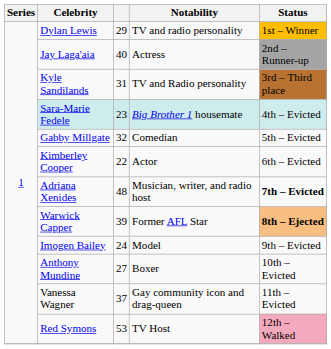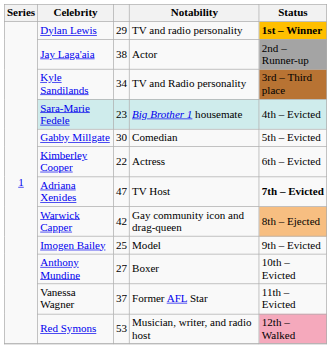(290, 30) normal -> (292, 30) bold
(121, 54) 40 -> (121, 54) 38
(149, 54) Actress -> (145, 54) Actor
(121, 84) 31 -> (121, 84) 34
(121, 138) 32 -> (121, 138) 30
(145, 161) Actor -> (149, 161) Actress
(121, 191) 48 -> (121, 191) 47
(192, 191) Musician, writer, and radio host -> (151, 191) TV Host
(121, 221) 39 -> (121, 221) 42
(170, 221) Former AFL Star -> (188, 221) Gay community icon and drag-queen
(293, 221) bold -> (291, 221) normal
(121, 245) 24 -> (121, 245) 25
(188, 299) Gay community icon and drag-queen -> (170, 299) Former AFL Star
(151, 328) TV Host -> (192, 328) Musician, writer, and radio host
